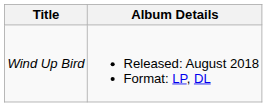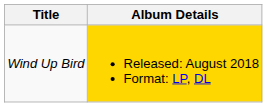(175, 71) no background -> (175, 71) gold background
